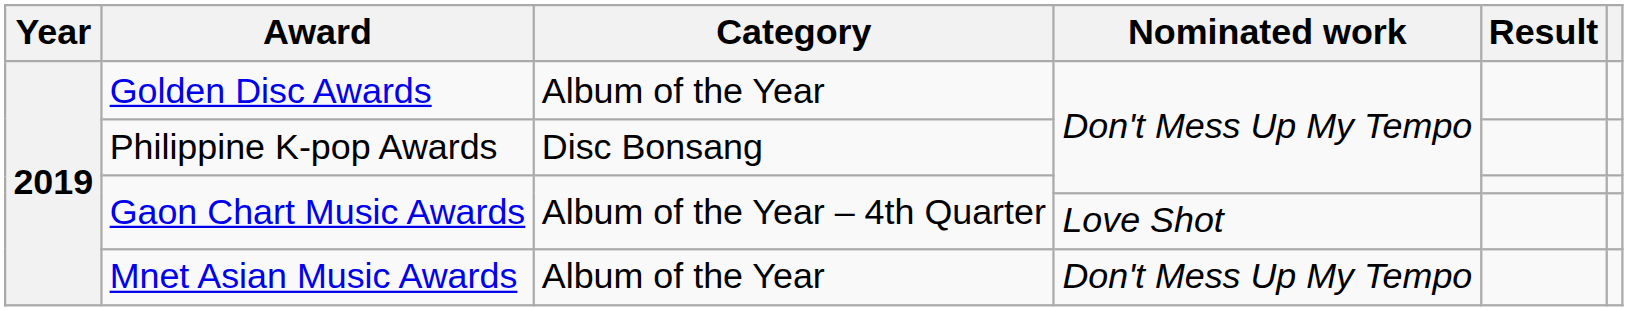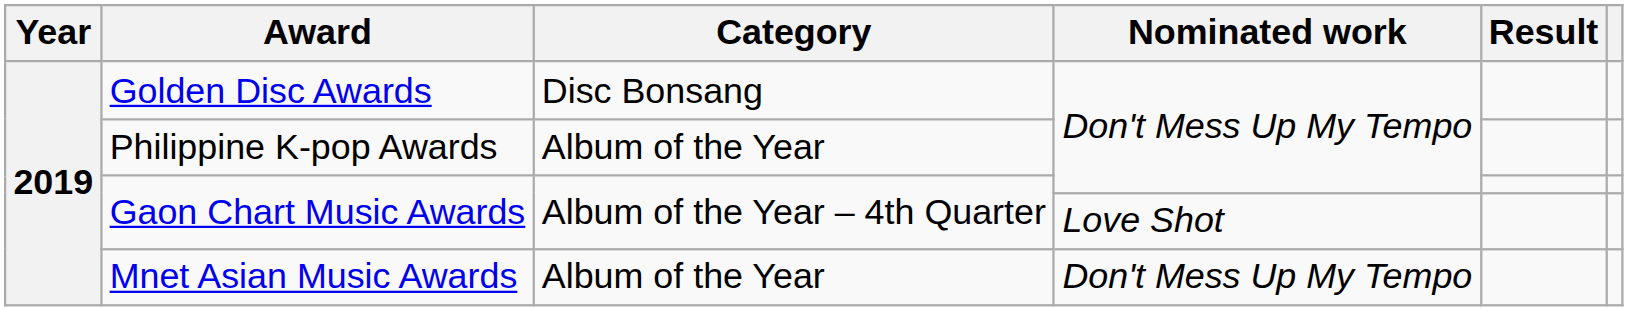(683, 89) Album of the Year -> (652, 89) Disc Bonsang
(652, 146) Disc Bonsang -> (683, 146) Album of the Year
